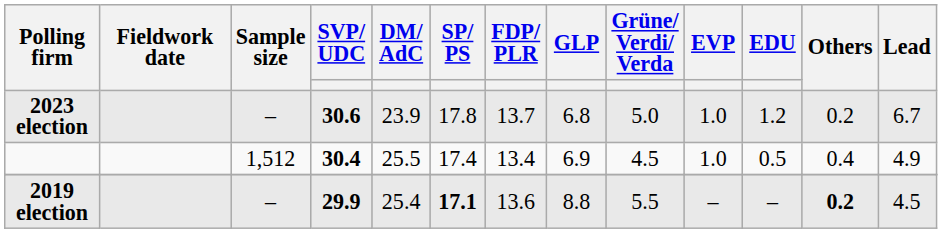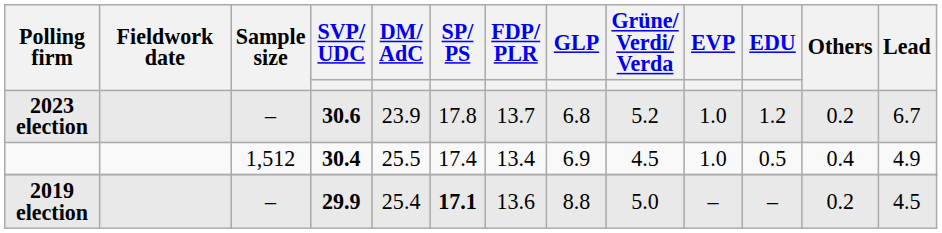(645, 117) 5.0 -> (645, 117) 5.2
(645, 202) 5.5 -> (645, 202) 5.0
(840, 202) bold -> (840, 202) normal
